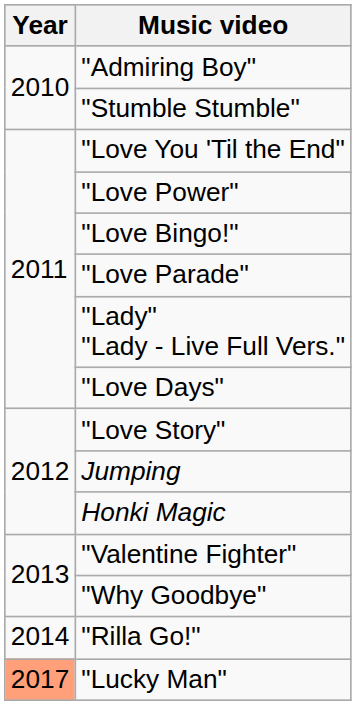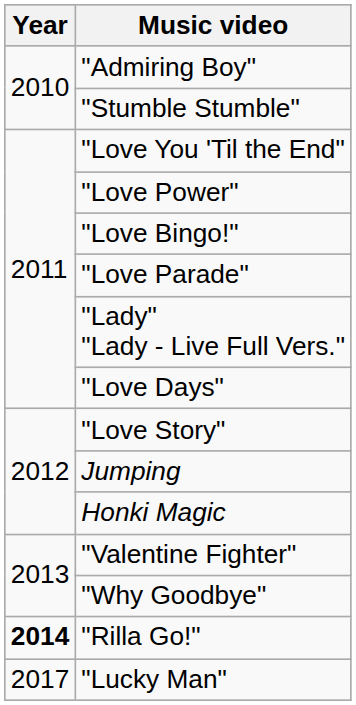(40, 637) normal -> (40, 637) bold
(40, 679) lightsalmon background -> (40, 679) no background
